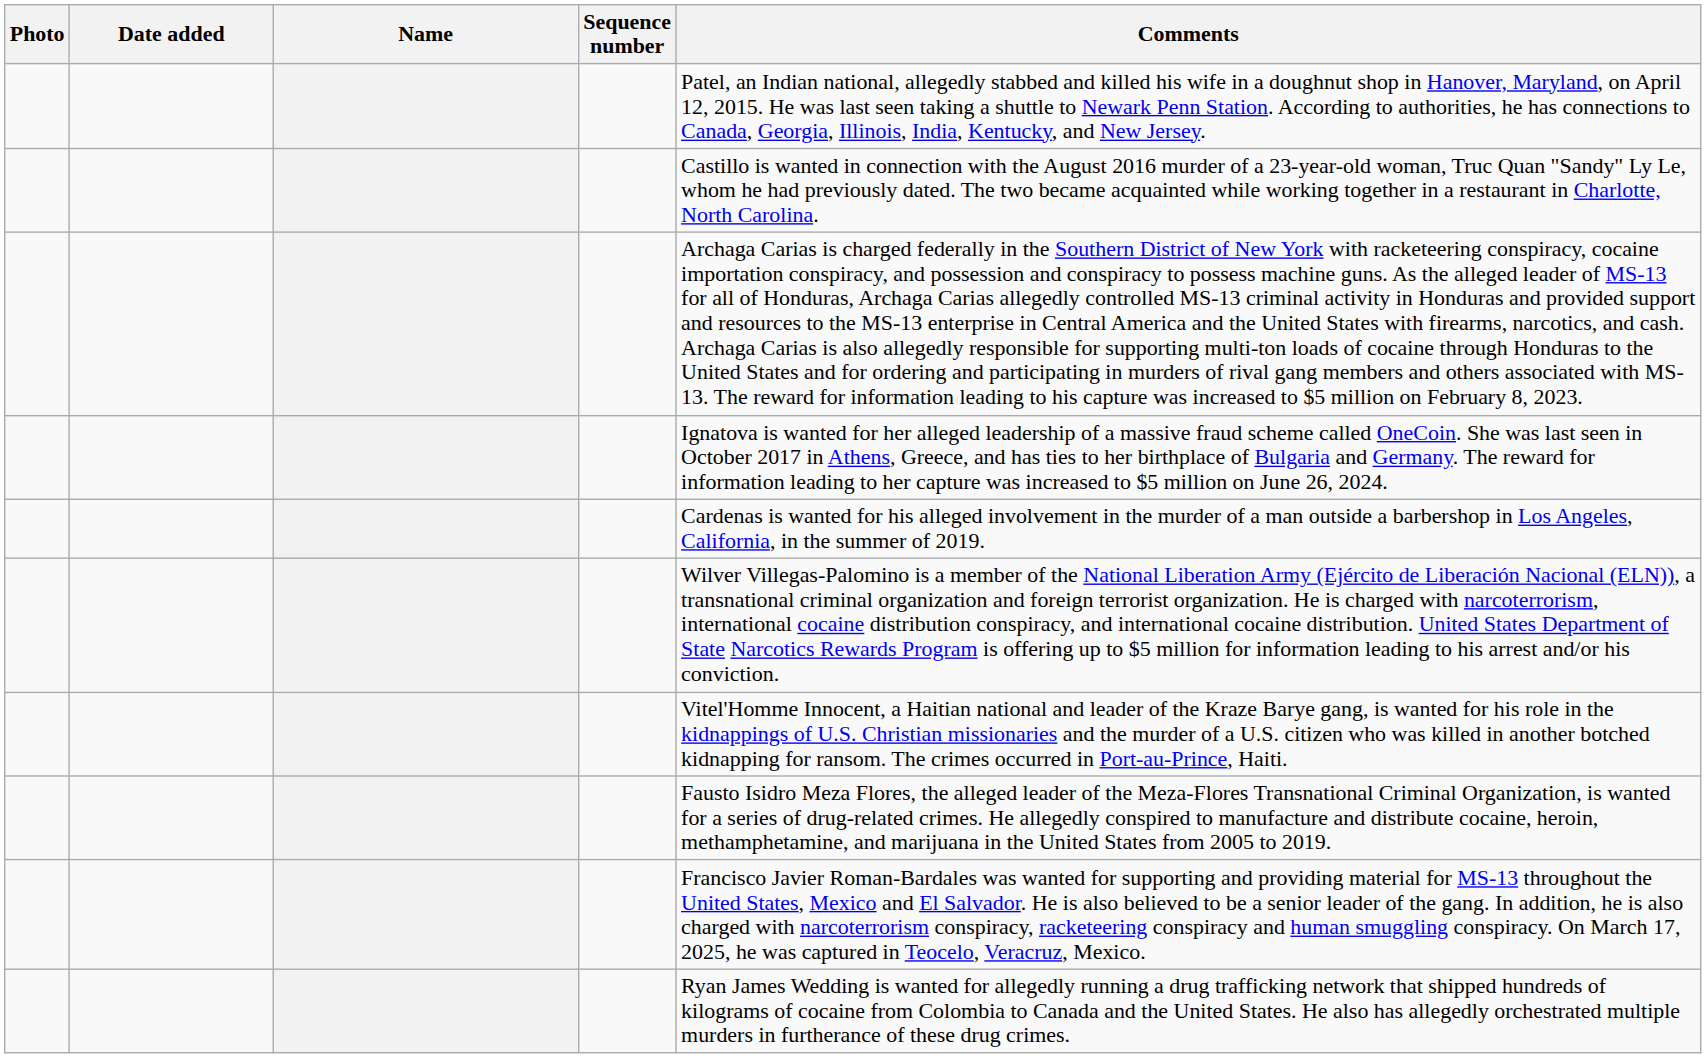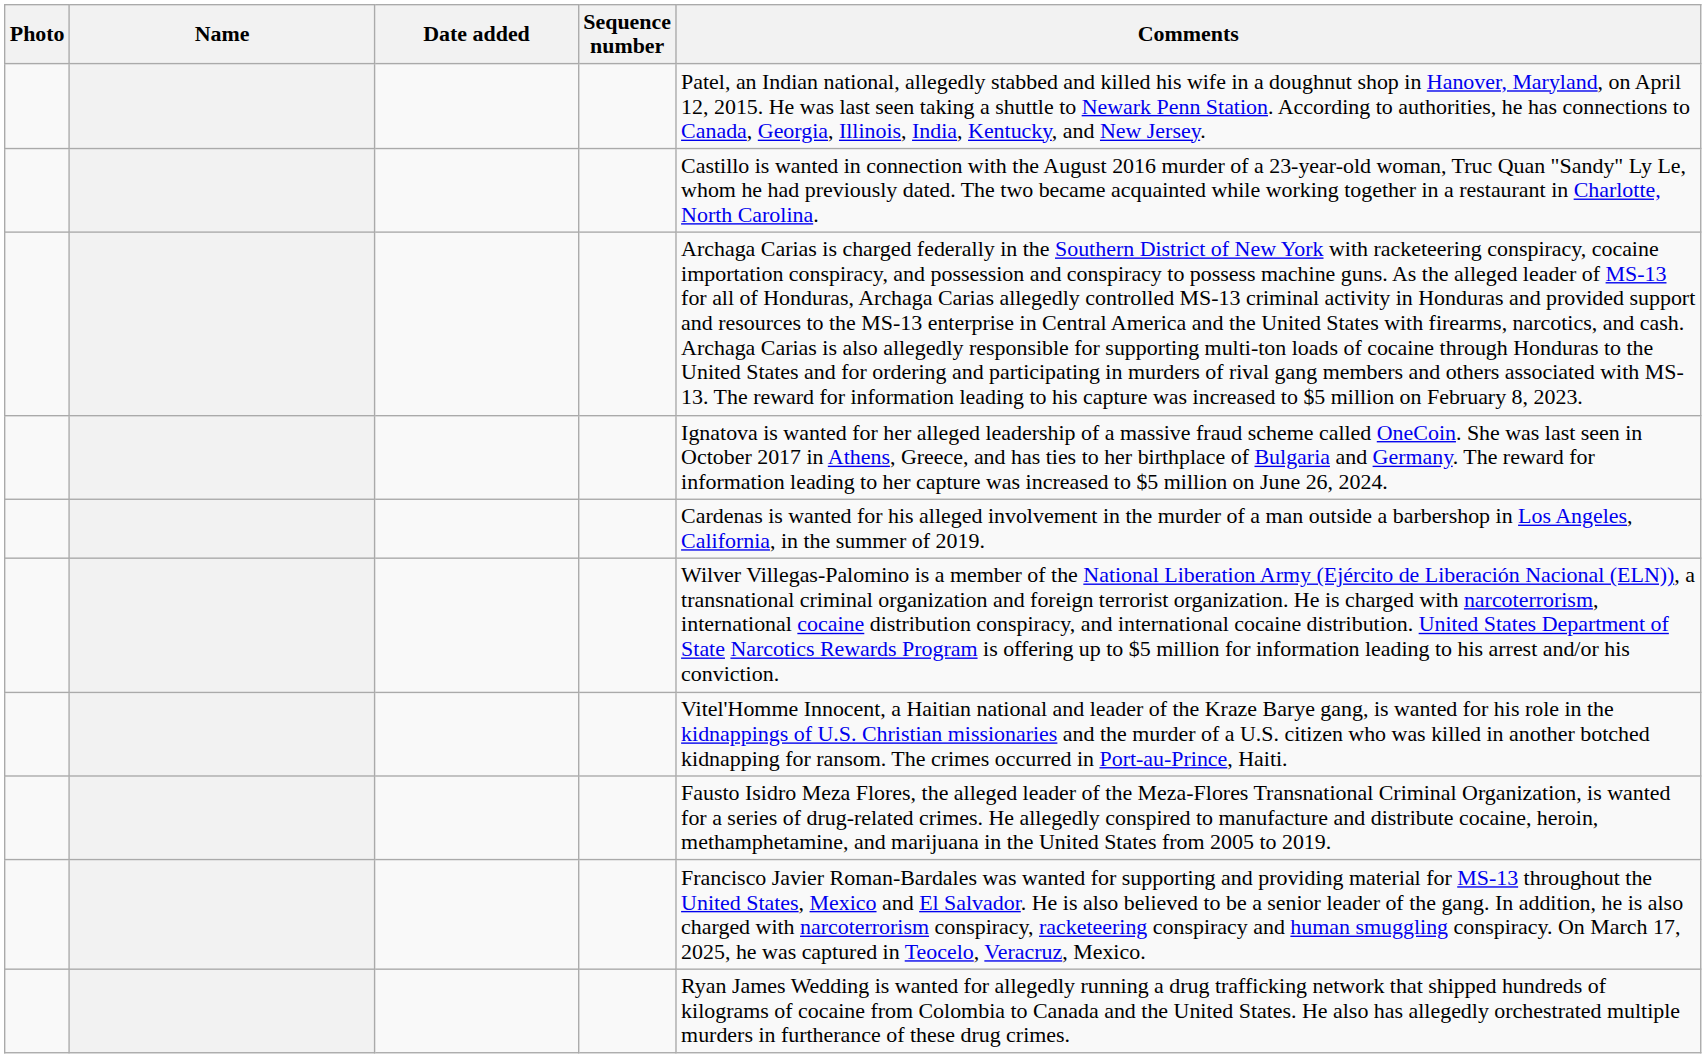columns swapped: (426, 34) <-> (171, 34)
